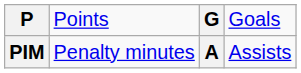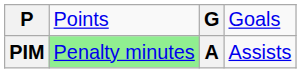(124, 51) no background -> (124, 51) lightgreen background
